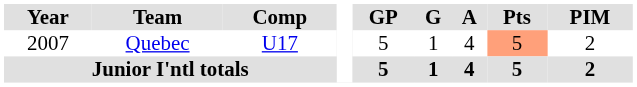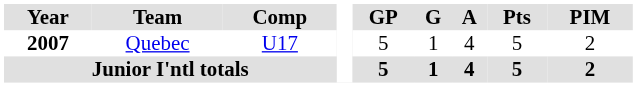(48, 43) normal -> (48, 43) bold
(517, 43) lightsalmon background -> (517, 43) no background
